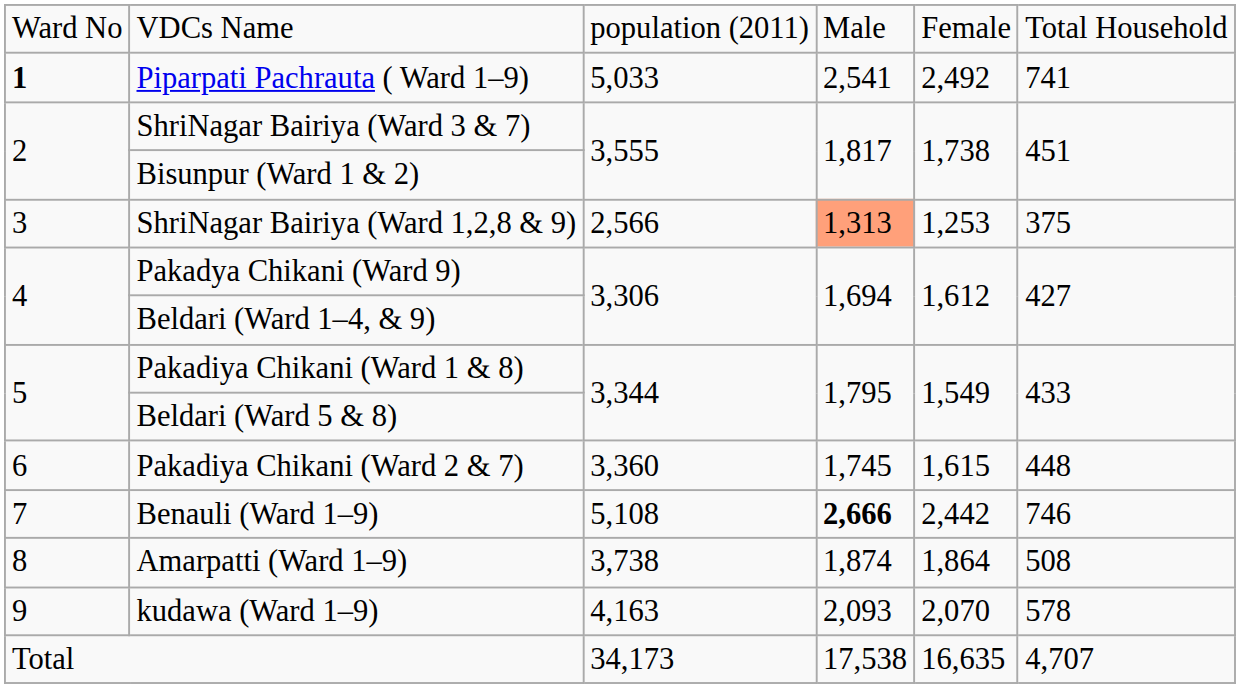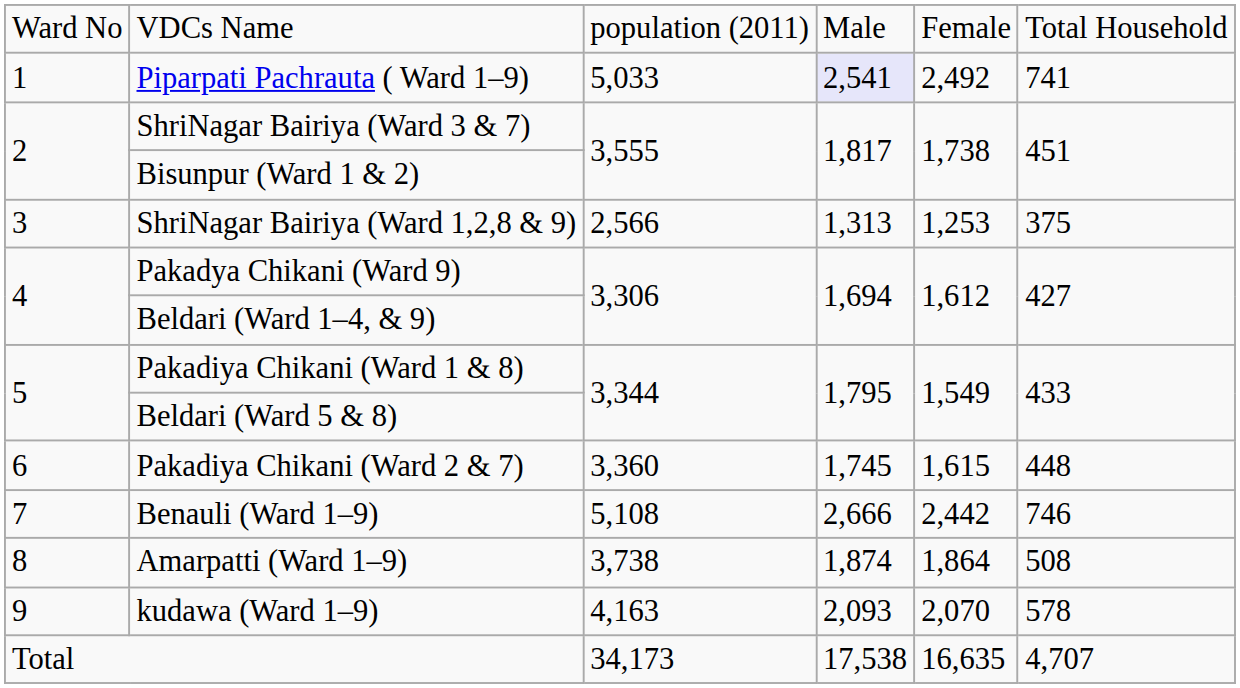(20, 77) bold -> (20, 77) normal
(857, 77) no background -> (857, 77) lavender background
(857, 222) lightsalmon background -> (857, 222) no background
(857, 513) bold -> (857, 513) normal
